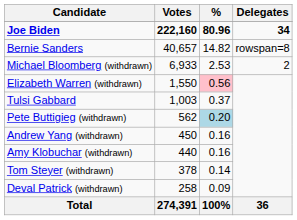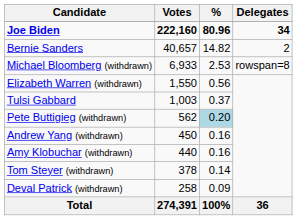(263, 48) rowspan=8 -> (287, 48) 2
(287, 65) 2 -> (263, 65) rowspan=8
(220, 83) pink background -> (220, 83) no background
